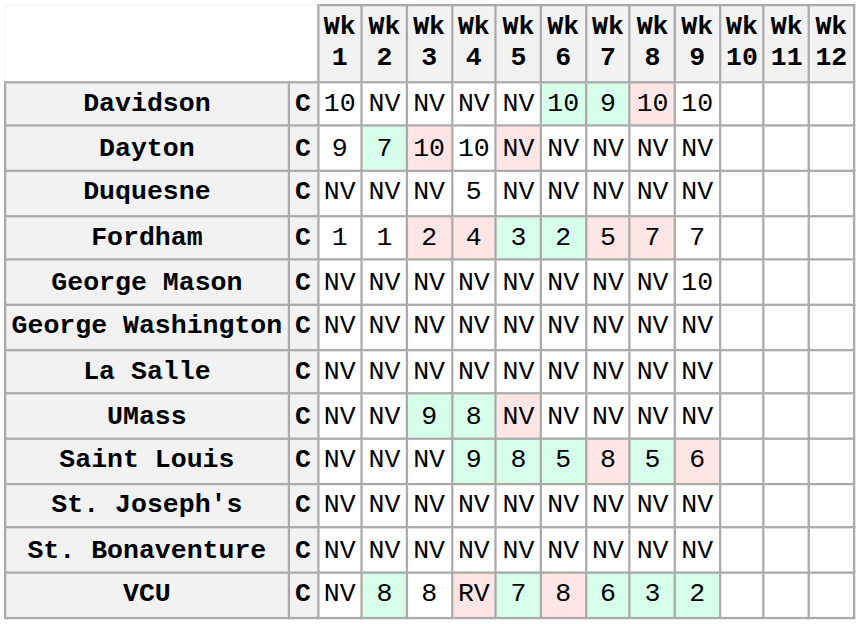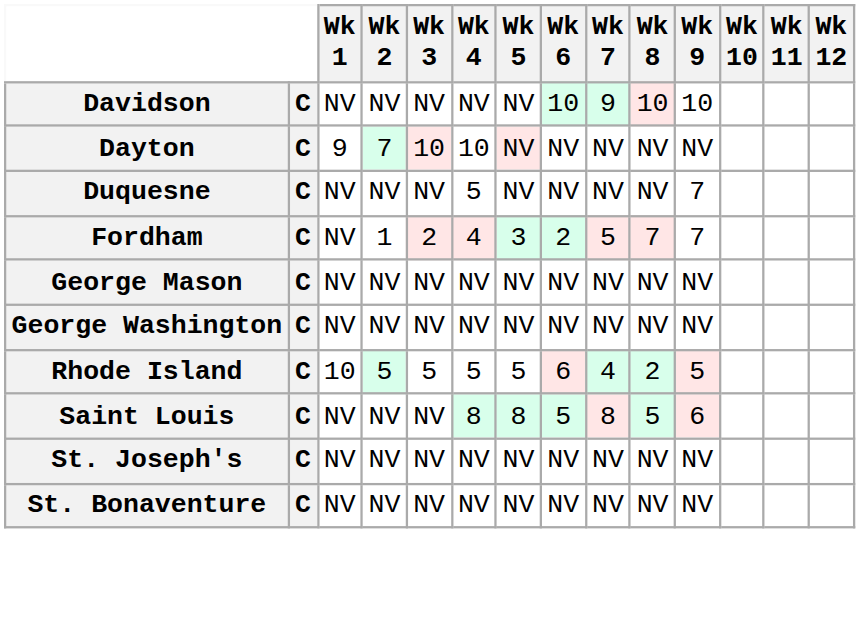(340, 104) 10 -> (340, 104) NV
(697, 193) NV -> (697, 193) 7
(340, 237) 1 -> (340, 237) NV
(697, 282) 10 -> (697, 282) NV
- row: (147, 371)
- row: (147, 416)
+ row: (147, 371)
(474, 460) 9 -> (474, 416) 8
- row: (147, 594)
